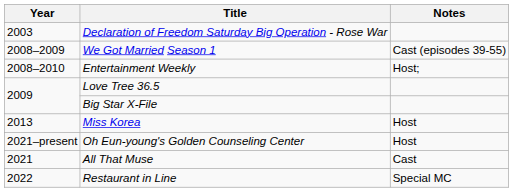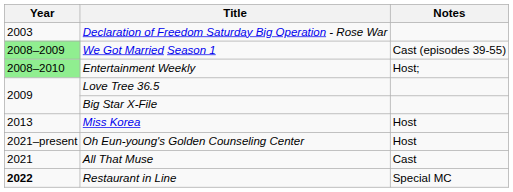(36, 50) no background -> (36, 50) lightgreen background
(36, 68) no background -> (36, 68) lightgreen background
(20, 178) normal -> (20, 178) bold
